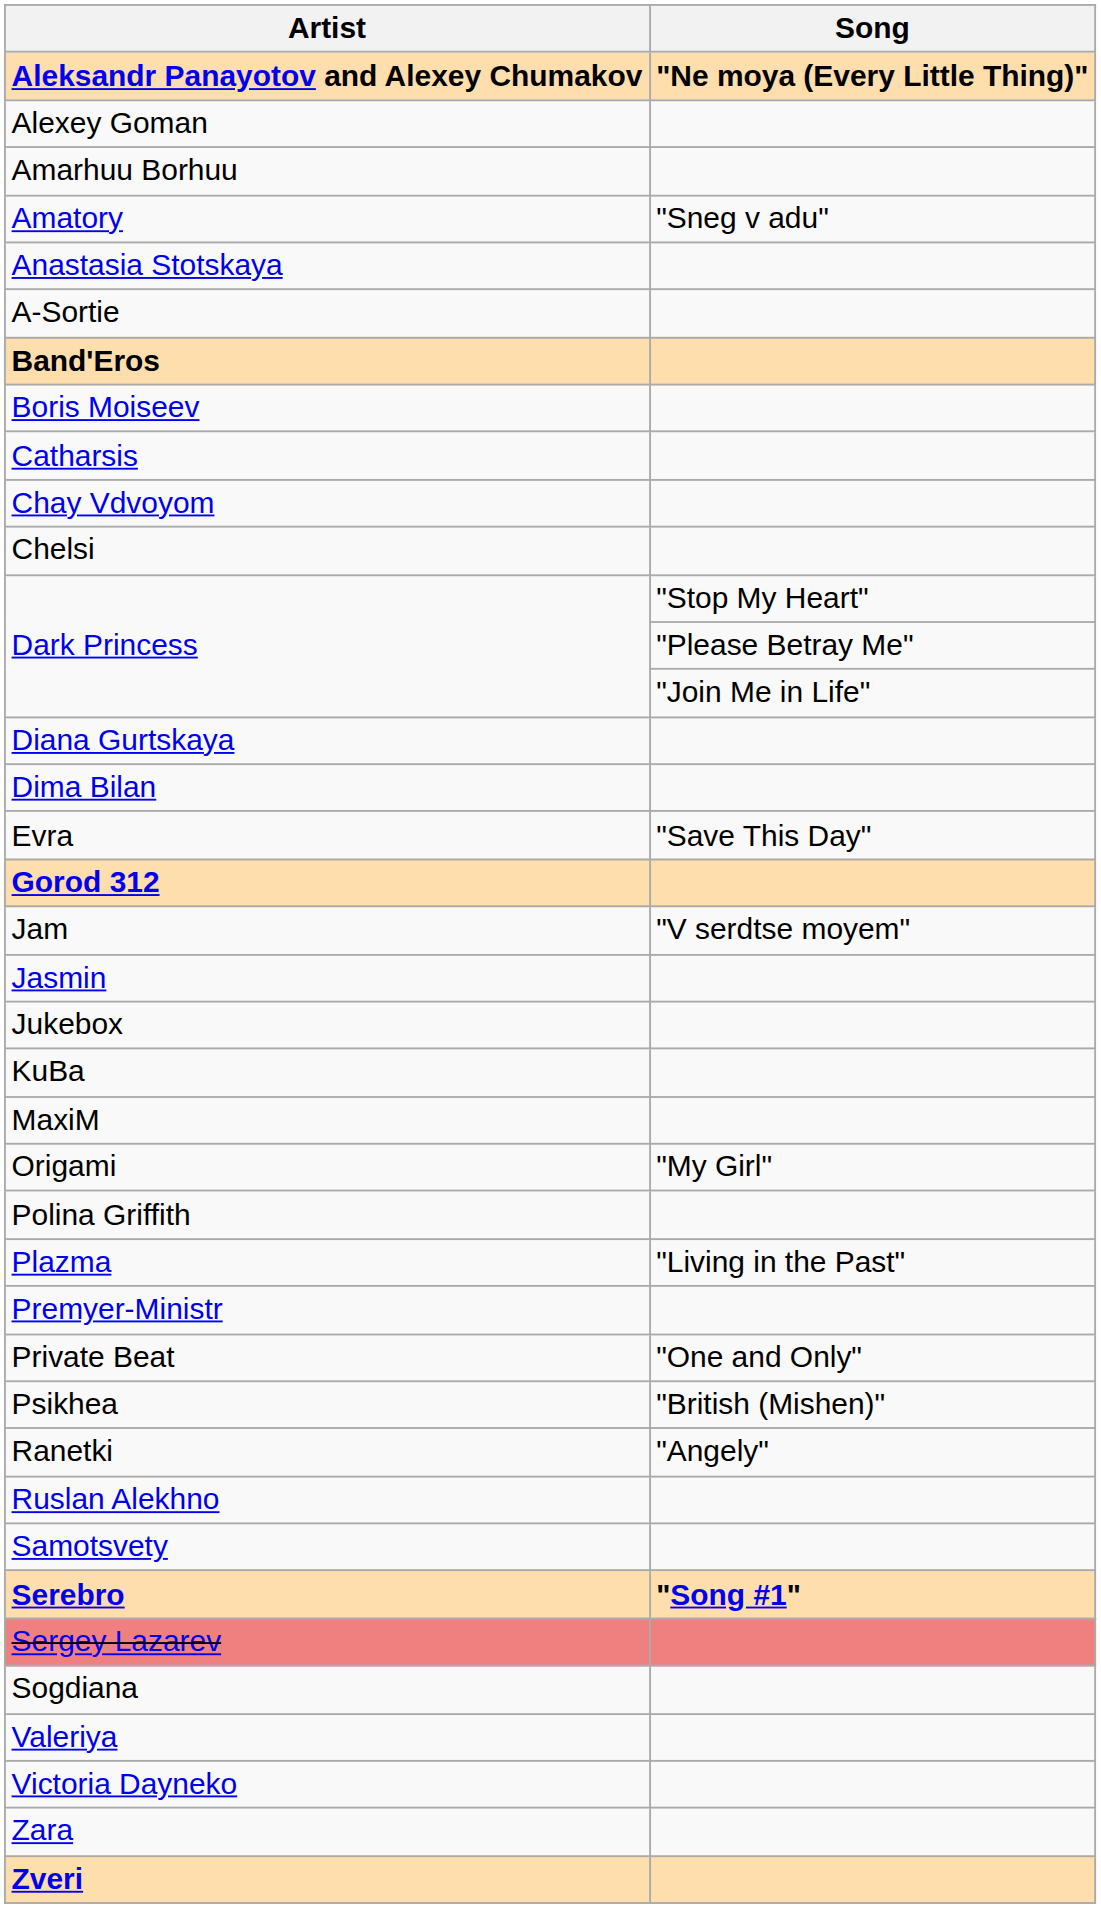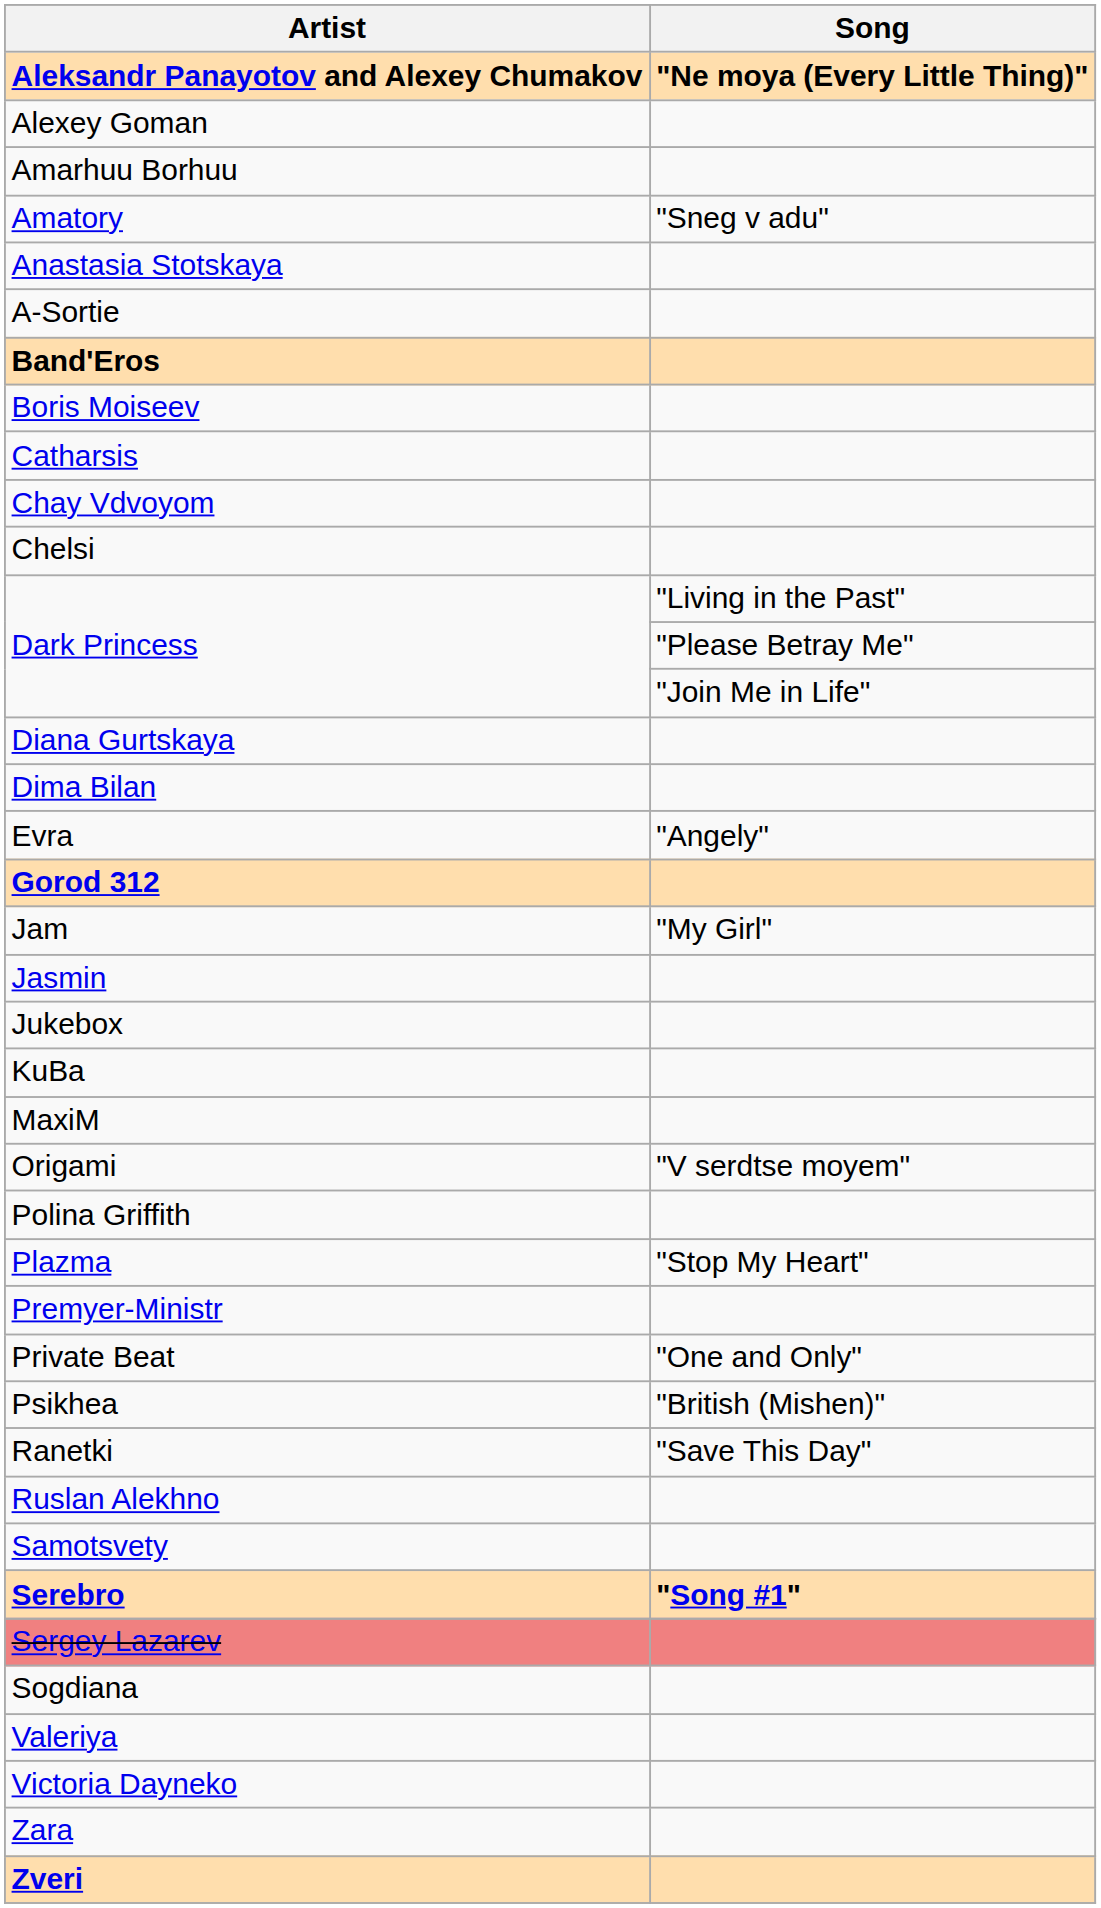(762, 597) "Stop My Heart" -> (781, 597) "Living in the Past"
(764, 834) "Save This Day" -> (712, 834) "Angely"
(783, 929) "V serdtse moyem" -> (714, 929) "My Girl"
(714, 1167) "My Girl" -> (783, 1167) "V serdtse moyem"
(781, 1261) "Living in the Past" -> (762, 1261) "Stop My Heart"
(712, 1451) "Angely" -> (764, 1451) "Save This Day"
